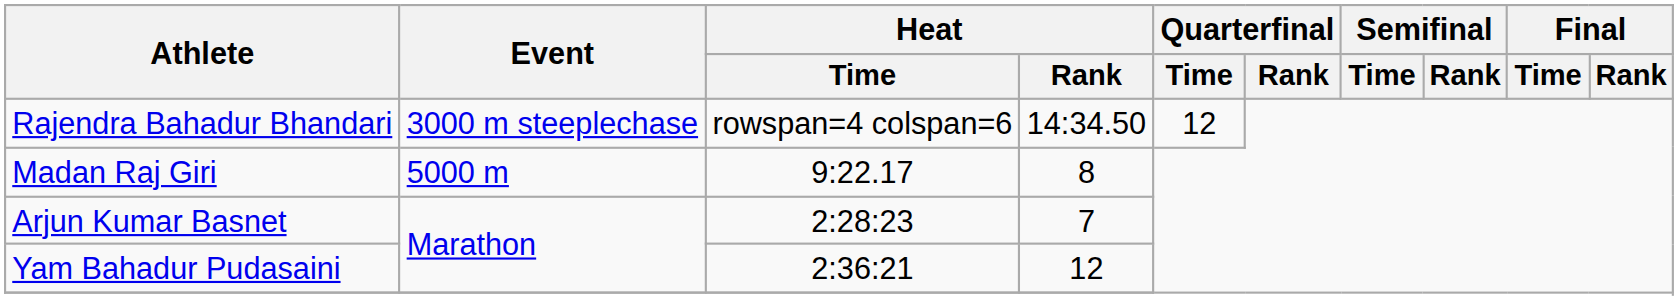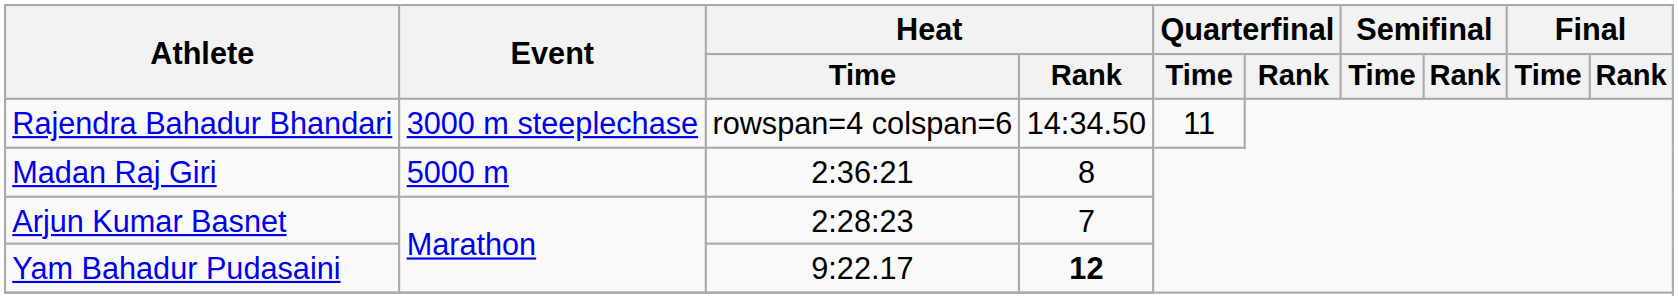(1199, 124) 12 -> (1199, 124) 11
(862, 172) 9:22.17 -> (862, 172) 2:36:21
(862, 269) 2:36:21 -> (862, 269) 9:22.17
(1086, 269) normal -> (1086, 269) bold
